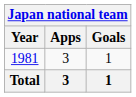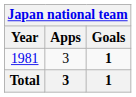(109, 59) normal -> (109, 59) bold
